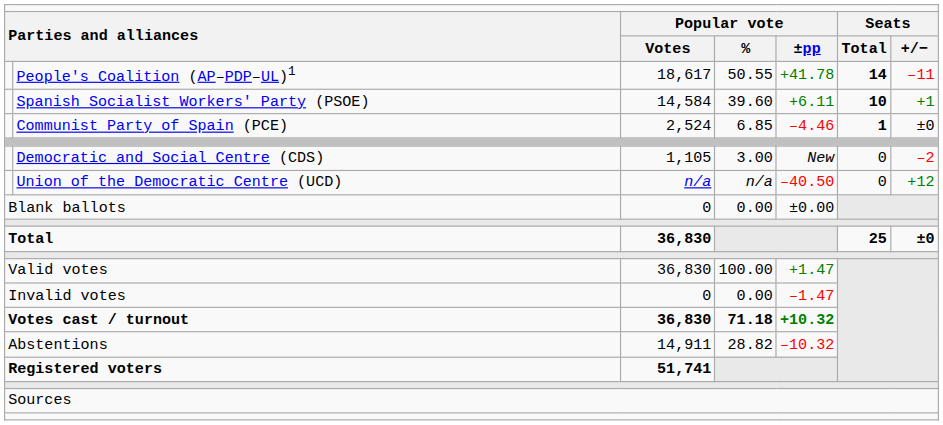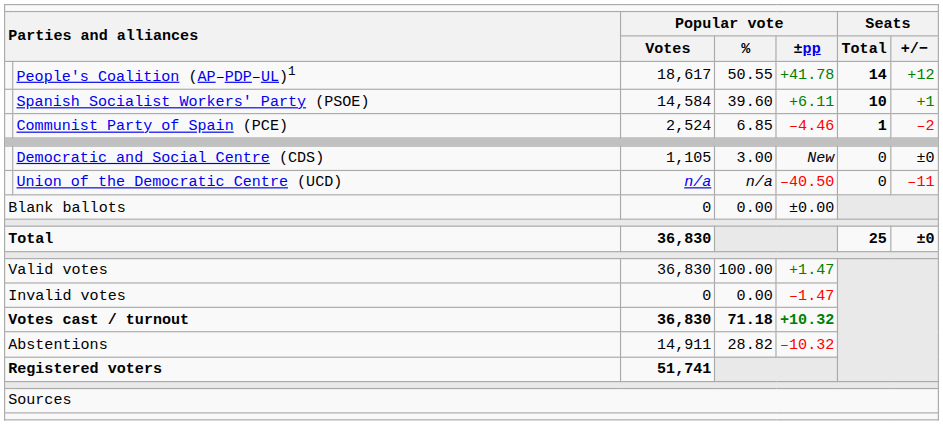(921, 75) –11 -> (921, 75) +12
(925, 126) ±0 -> (925, 126) –2
(925, 158) –2 -> (925, 158) ±0
(921, 183) +12 -> (921, 183) –11
